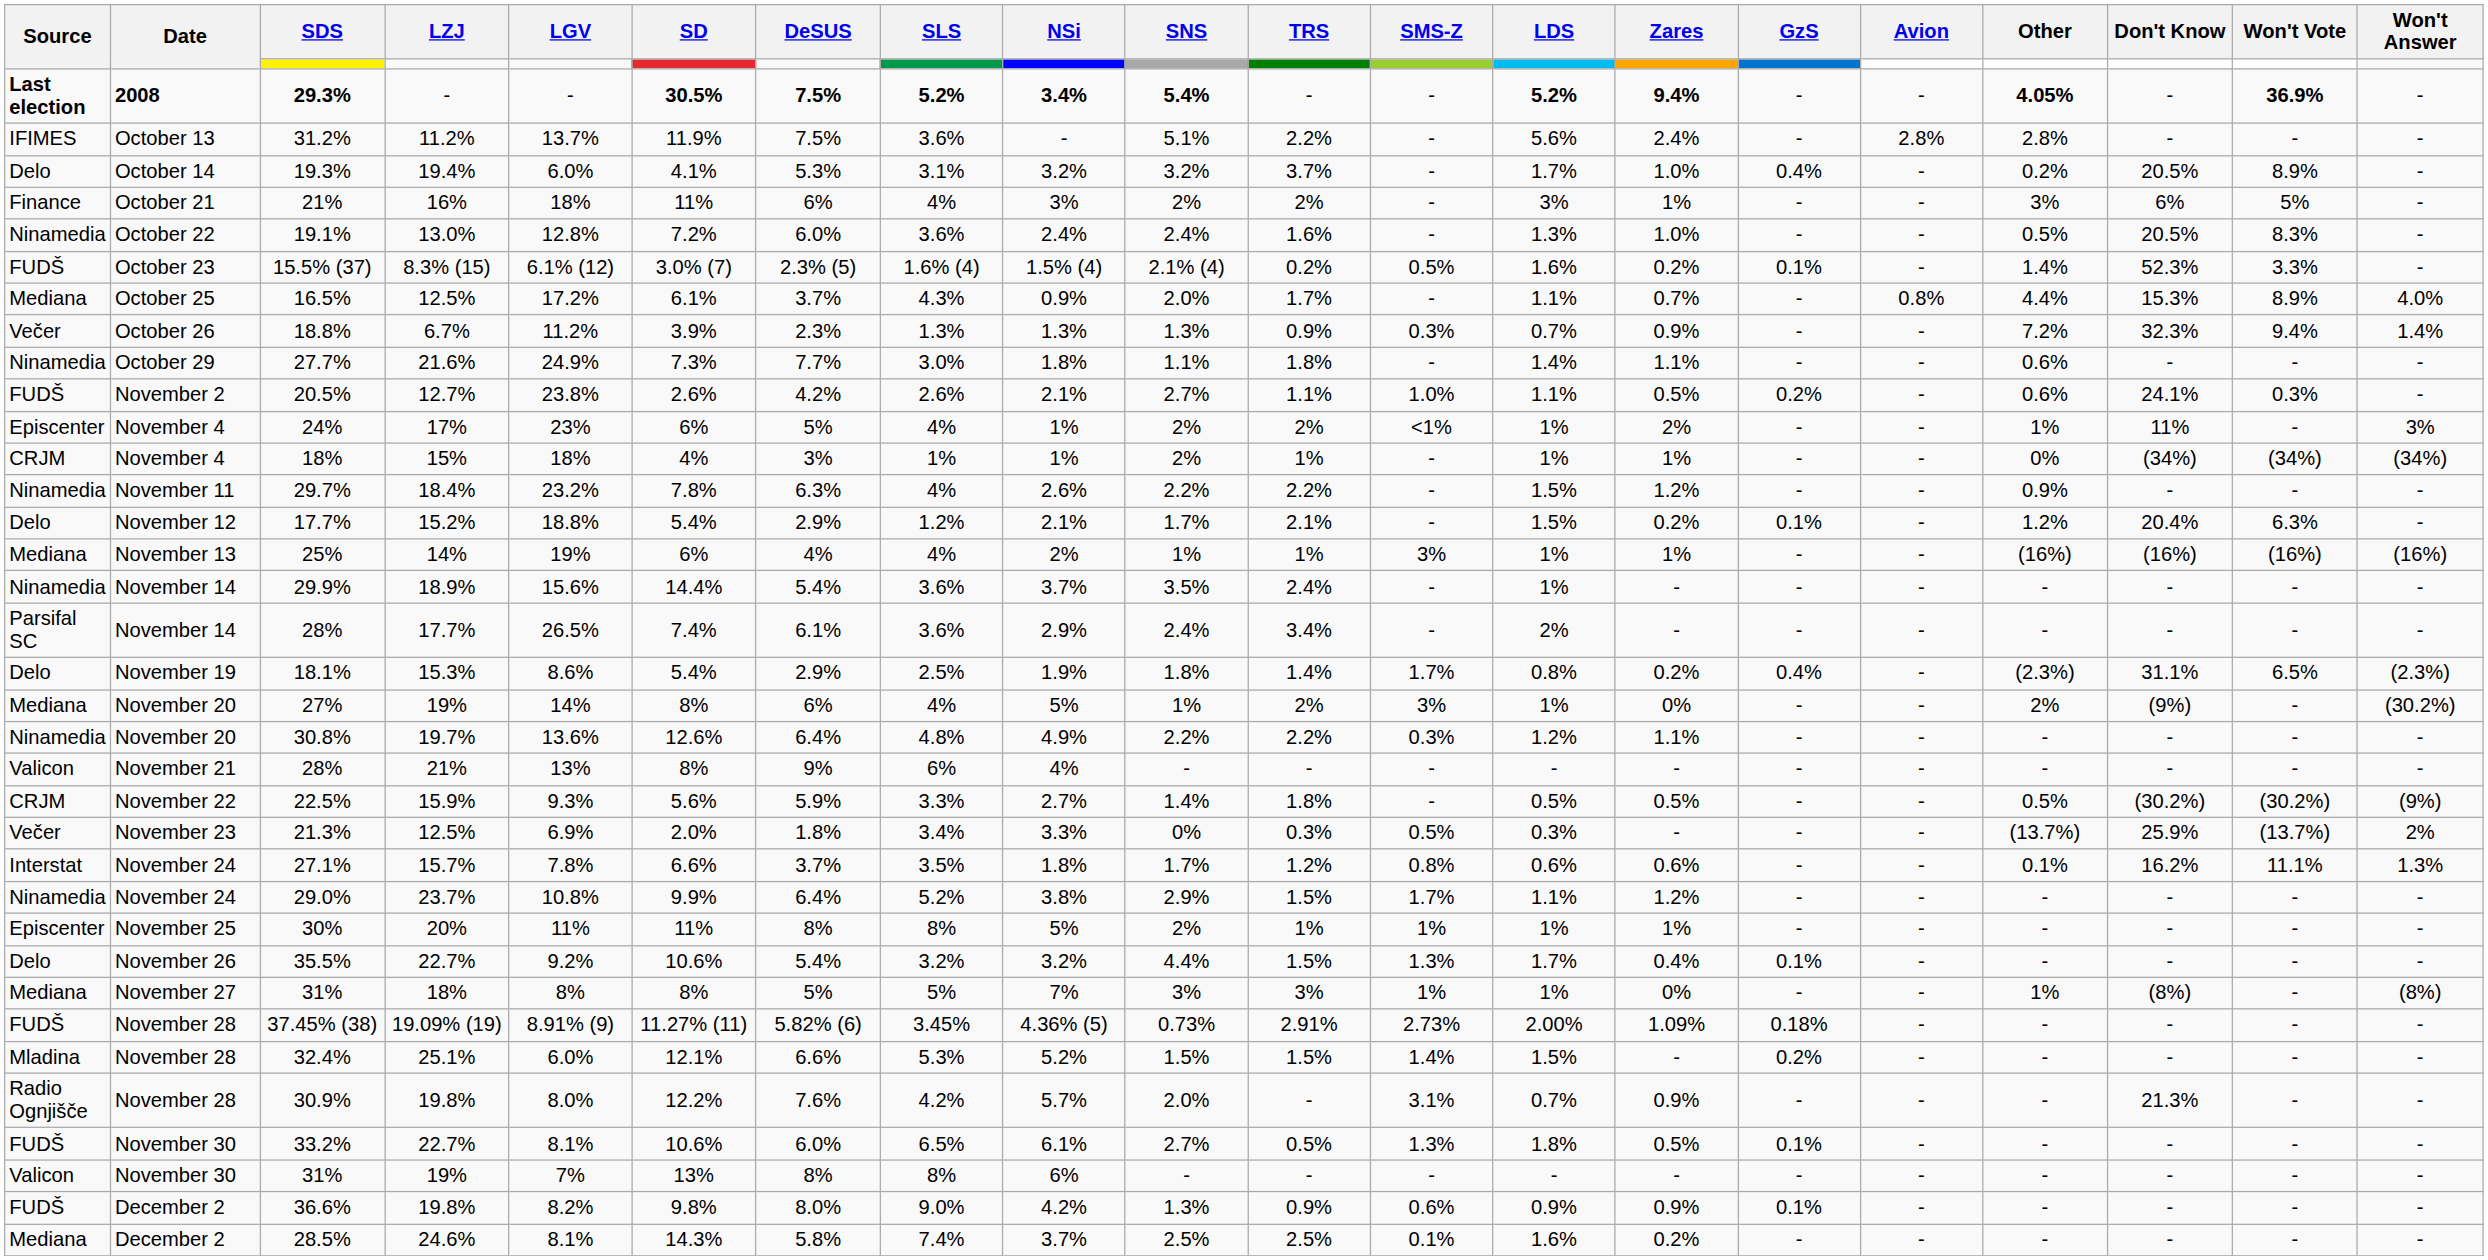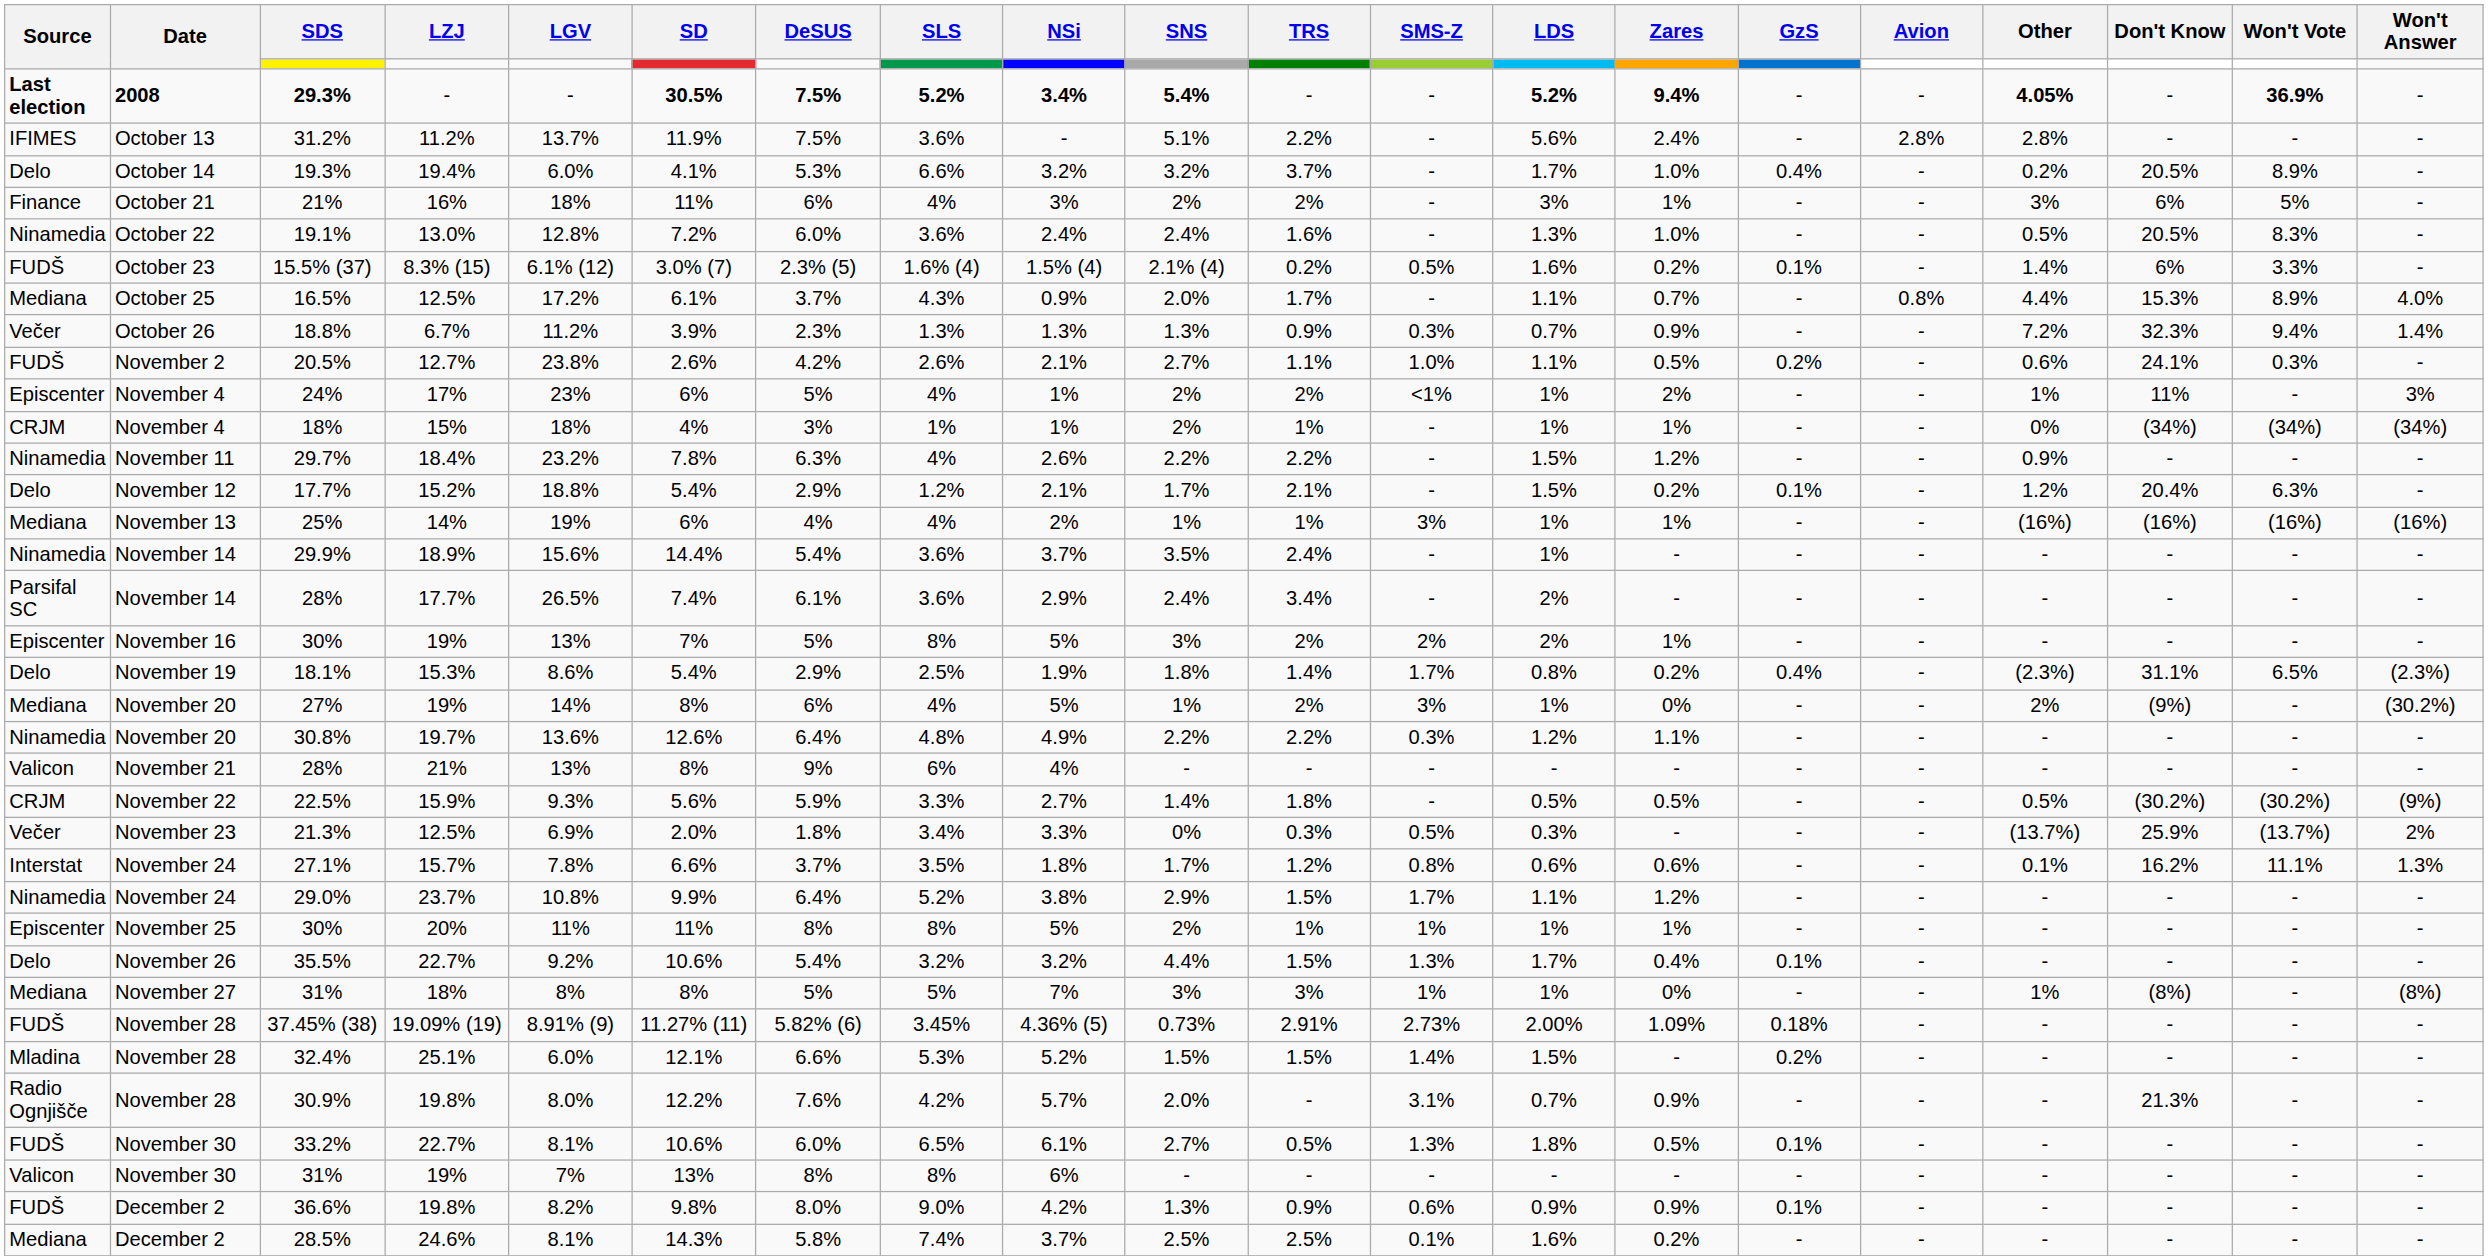(942, 171) 3.1% -> (942, 171) 6.6%
(2170, 266) 52.3% -> (2170, 266) 6%
- row: (322, 362)
+ row: (322, 641)
